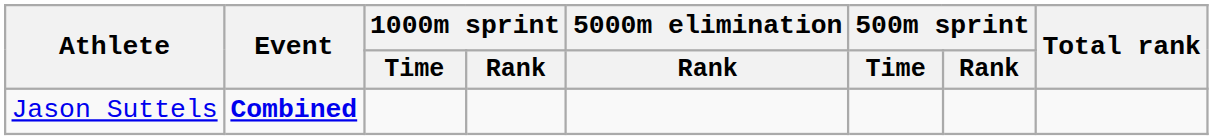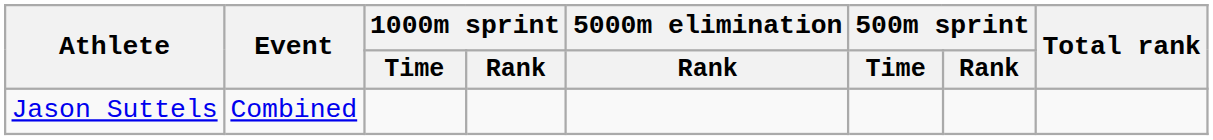(294, 111) bold -> (294, 111) normal
